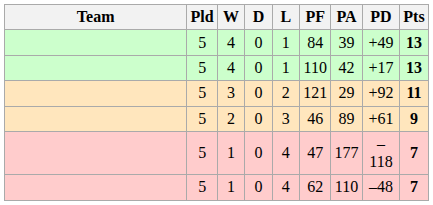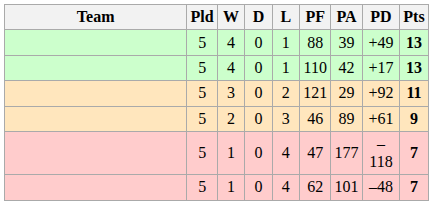(315, 42) 84 -> (315, 42) 88
(347, 187) 110 -> (347, 187) 101
